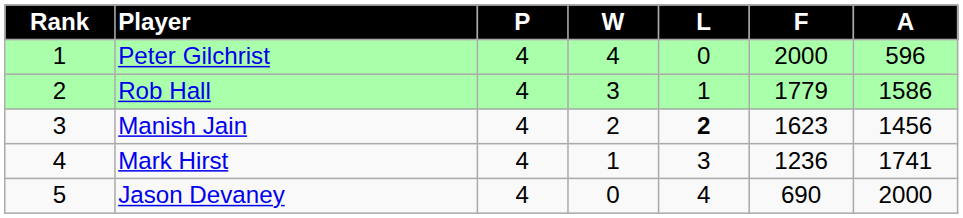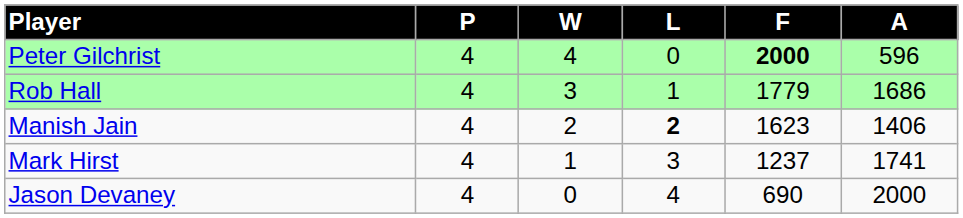- column: (60, 21)
(801, 56) normal -> (783, 56) bold
(905, 91) 1586 -> (899, 91) 1686
(905, 126) 1456 -> (899, 126) 1406
(801, 160) 1236 -> (783, 160) 1237
